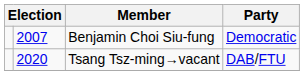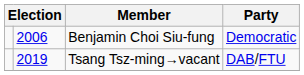(32, 37) 2007 -> (32, 37) 2006
(32, 59) 2020 -> (32, 59) 2019
